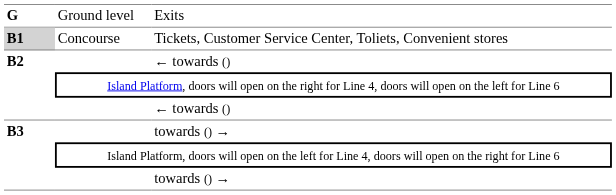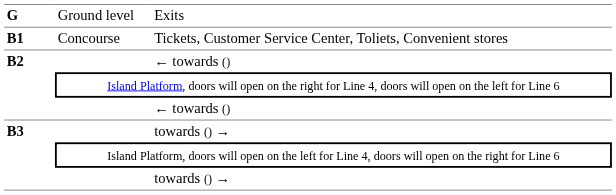(15, 38) lightgrey background -> (15, 38) no background
